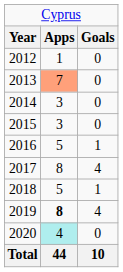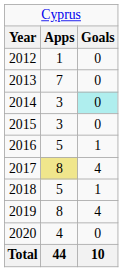(59, 80) lightsalmon background -> (59, 80) no background
(98, 102) no background -> (98, 102) paleturquoise background
(59, 168) no background -> (59, 168) khaki background
(59, 211) bold -> (59, 211) normal
(59, 233) paleturquoise background -> (59, 233) no background
